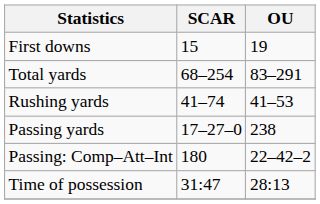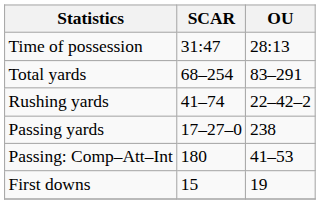rows swapped: (50, 46) <-> (76, 184)
(272, 101) 41–53 -> (280, 101) 22–42–2
(280, 157) 22–42–2 -> (272, 157) 41–53
